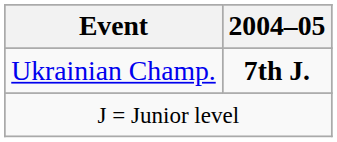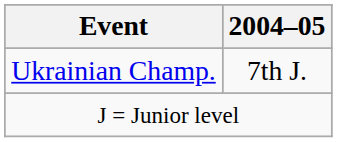(277, 70) bold -> (277, 70) normal
